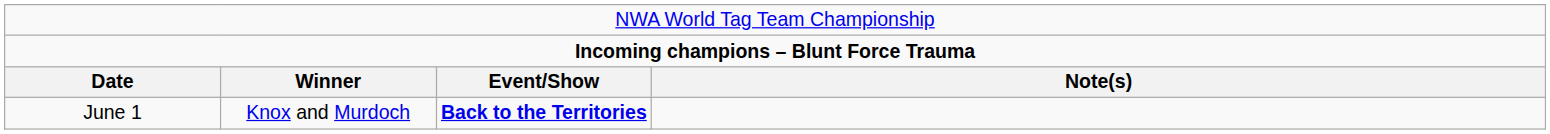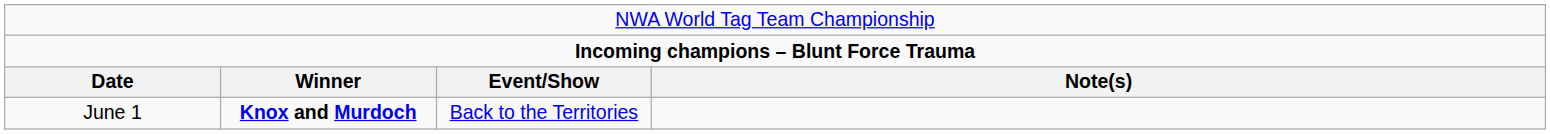(328, 112) normal -> (328, 112) bold
(544, 112) bold -> (544, 112) normal
